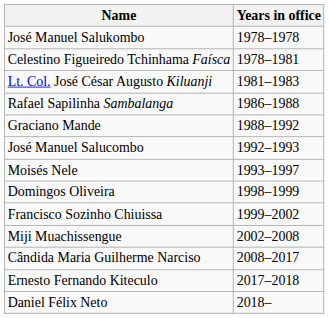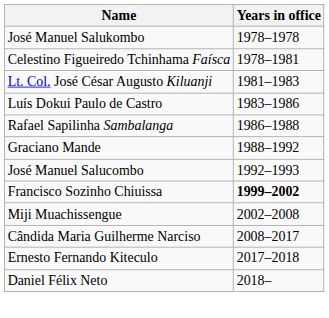+ row: (85, 103)
- row: (43, 170)
- row: (61, 192)
(268, 214) normal -> (268, 192) bold
